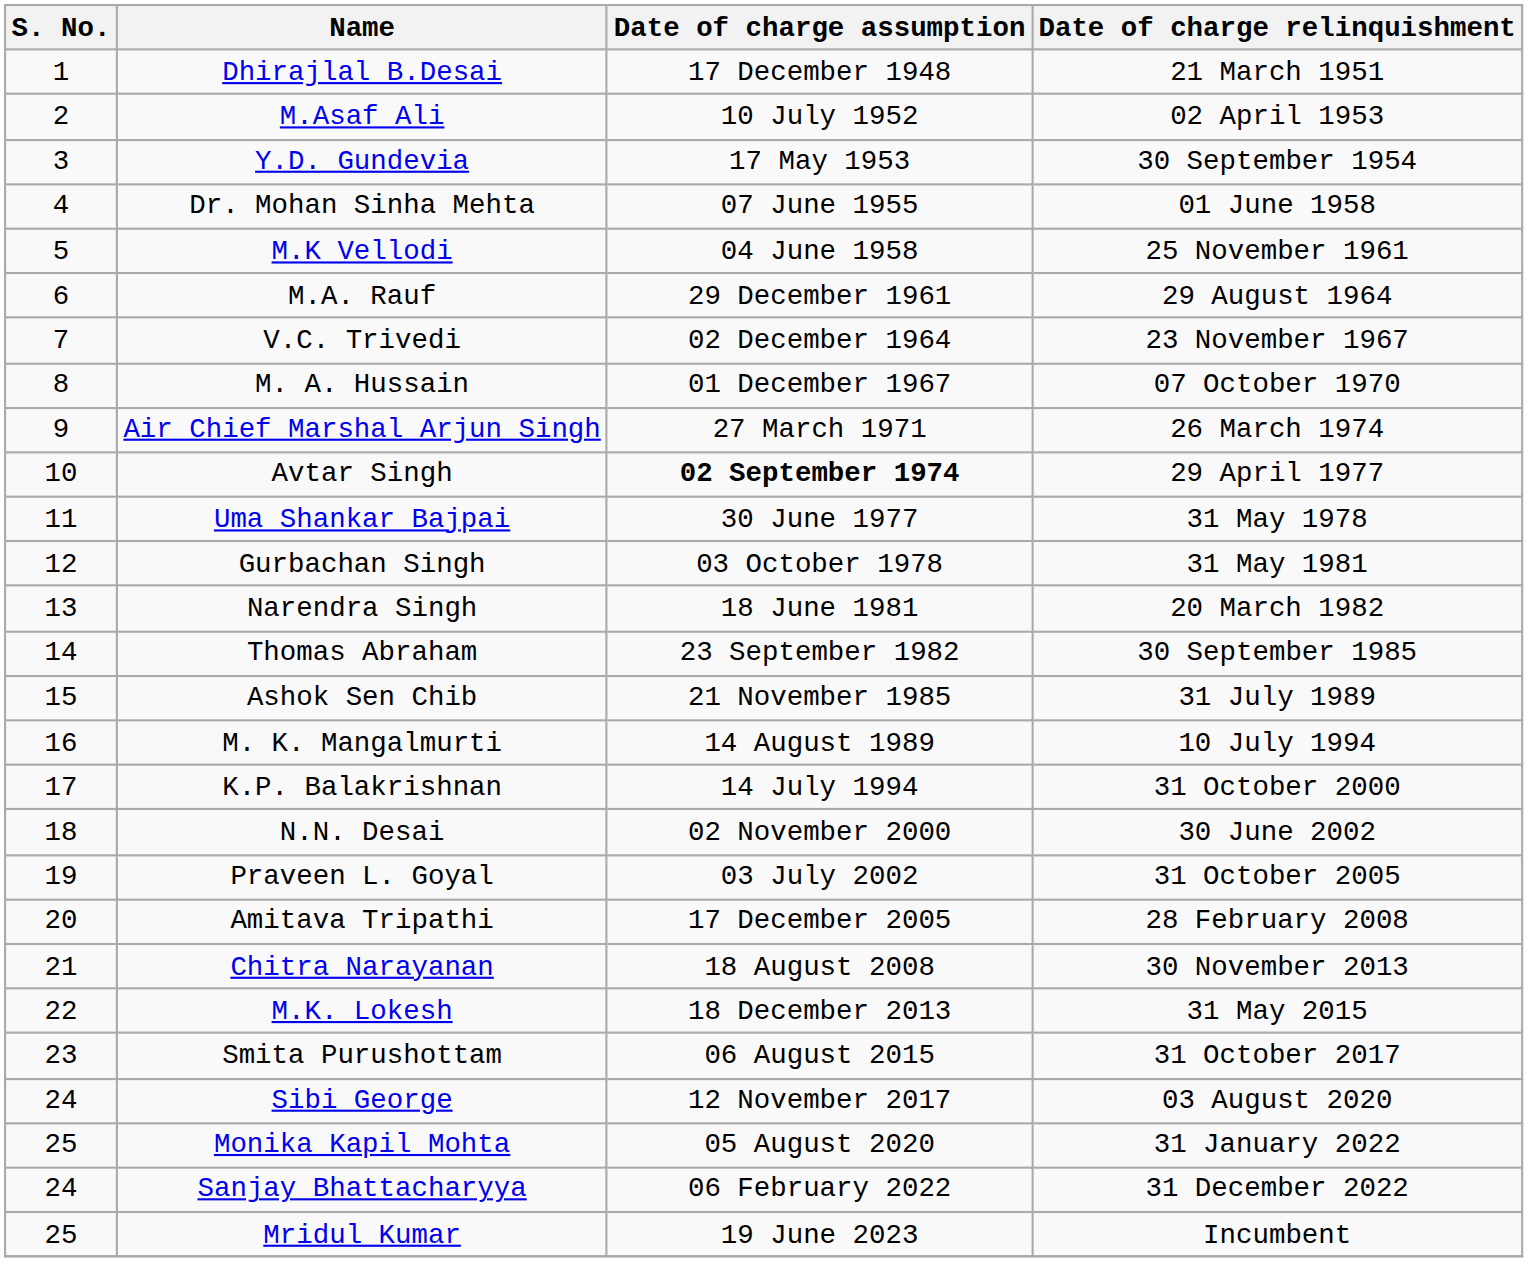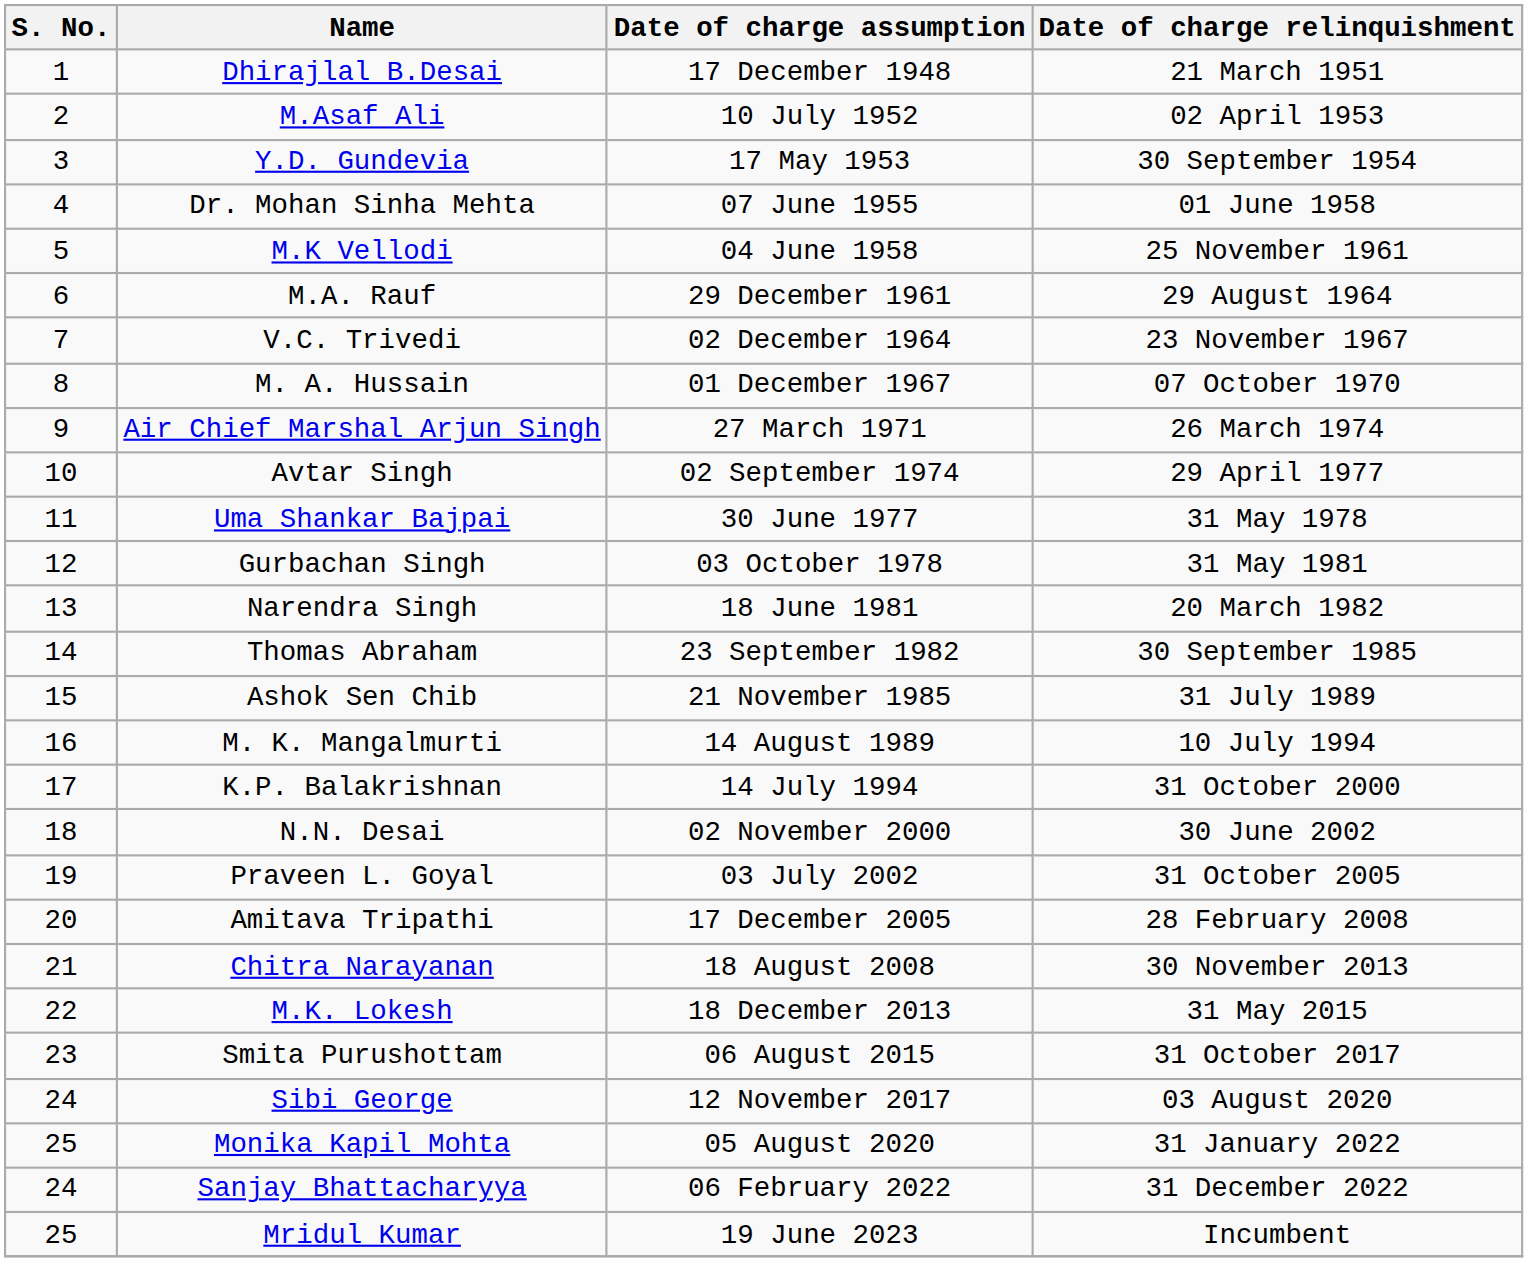(820, 474) bold -> (820, 474) normal
